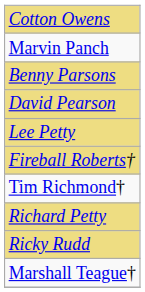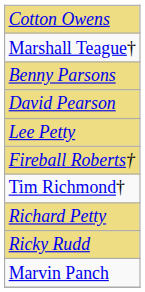(59, 47) Marvin Panch -> (72, 47) Marshall Teague†
(72, 272) Marshall Teague† -> (59, 272) Marvin Panch
